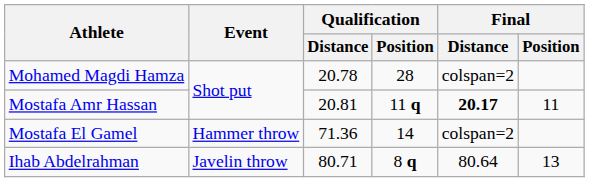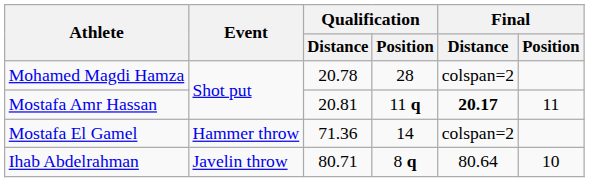(551, 162) 13 -> (551, 162) 10
